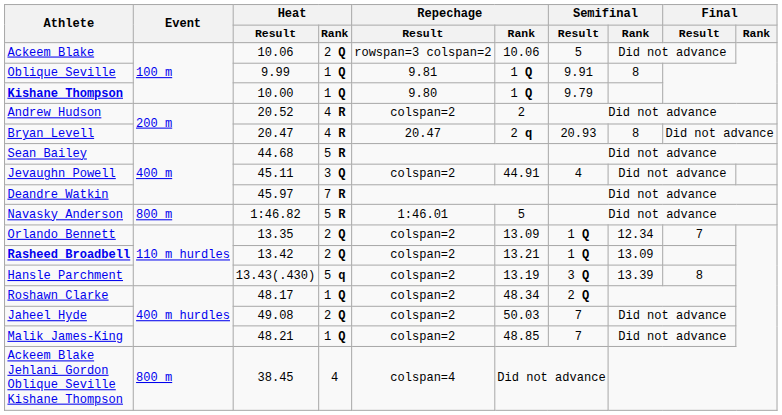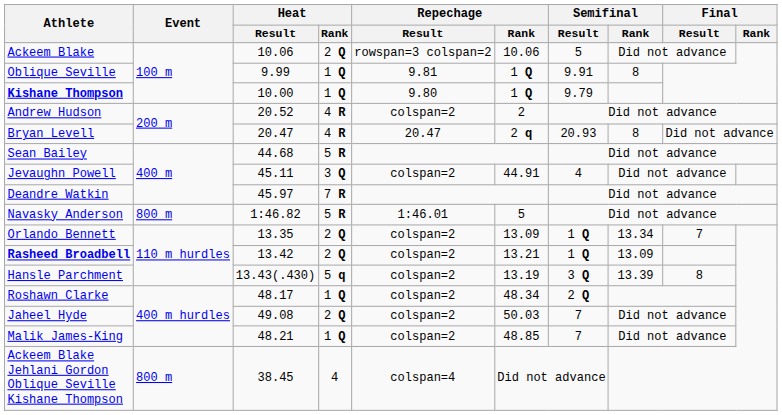(636, 235) 12.34 -> (636, 235) 13.34
